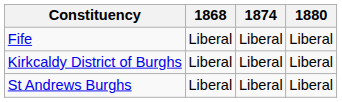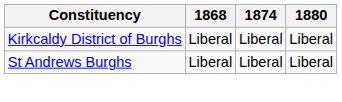- row: (20, 39)
